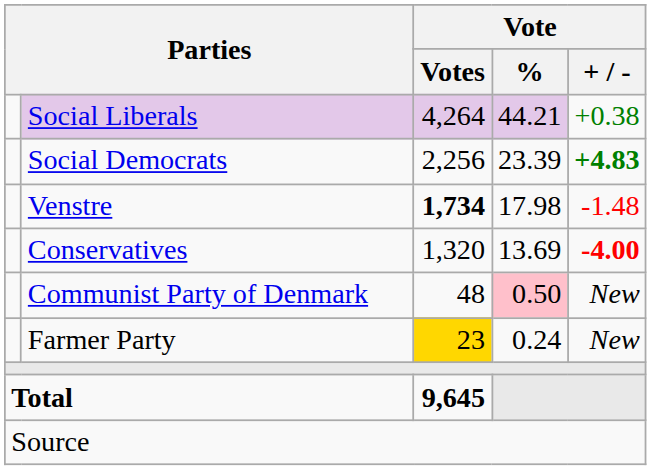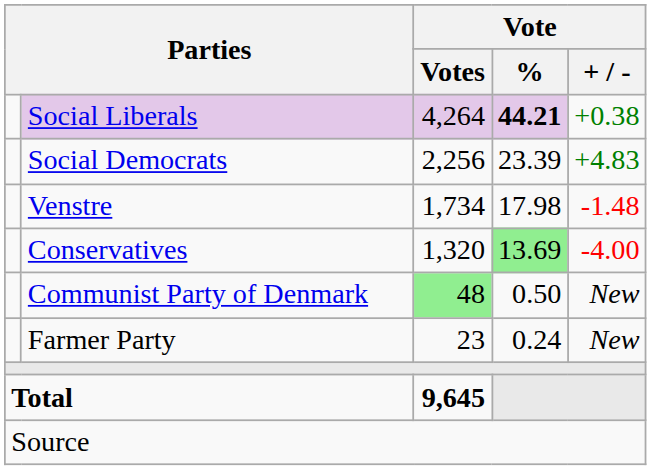(530, 116) normal -> (530, 116) bold
(607, 160) bold -> (607, 160) normal
(453, 205) bold -> (453, 205) normal
(530, 250) no background -> (530, 250) lightgreen background
(610, 250) bold -> (610, 250) normal
(471, 294) no background -> (471, 294) lightgreen background
(537, 294) pink background -> (537, 294) no background
(471, 339) gold background -> (471, 339) no background
